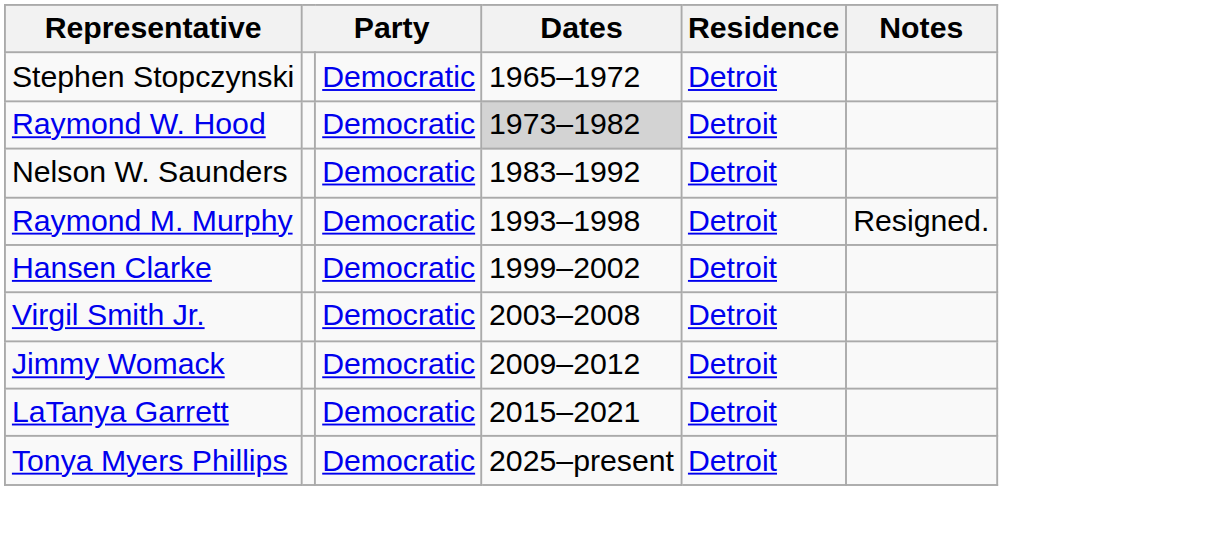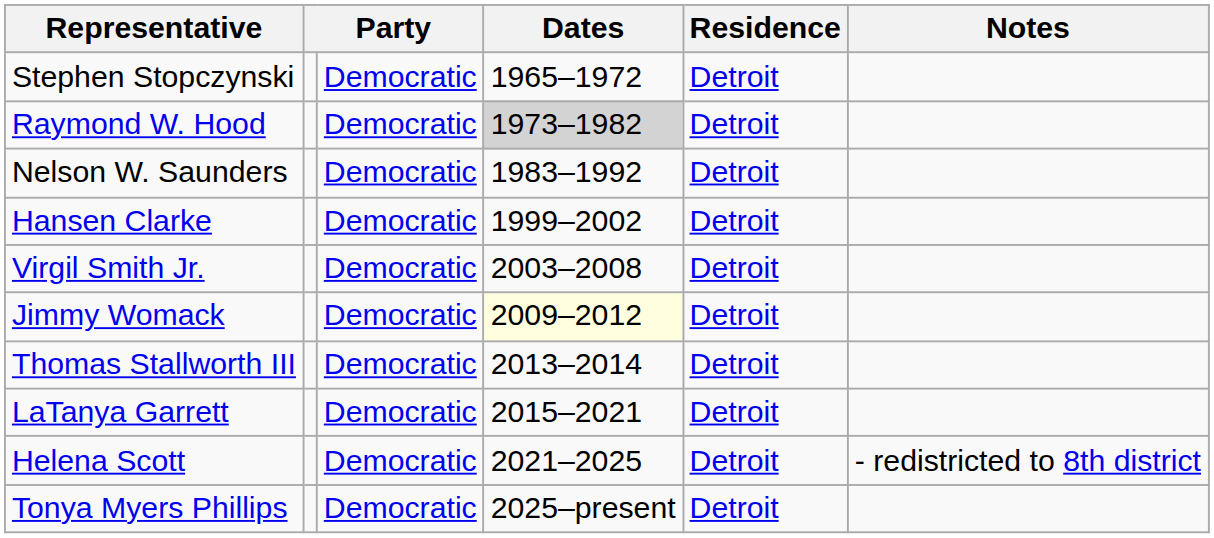- row: (152, 220)
(565, 364) no background -> (566, 316) lightyellow background
+ row: (154, 364)
+ row: (98, 460)
